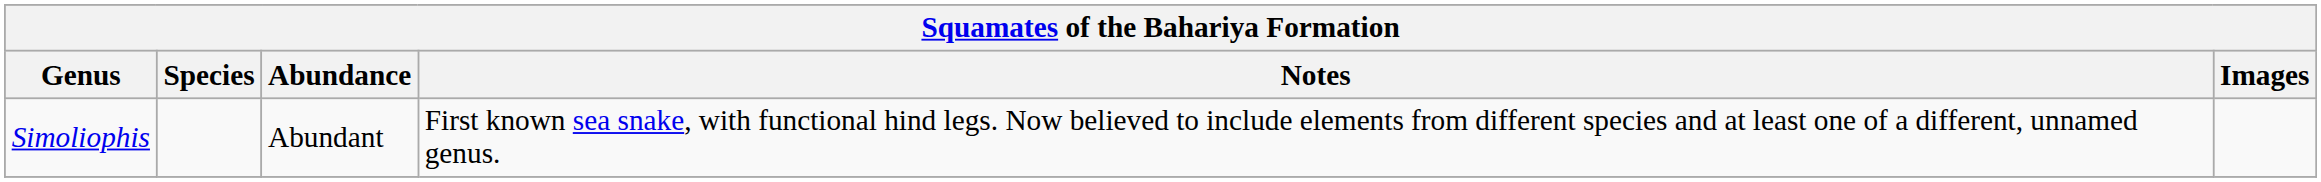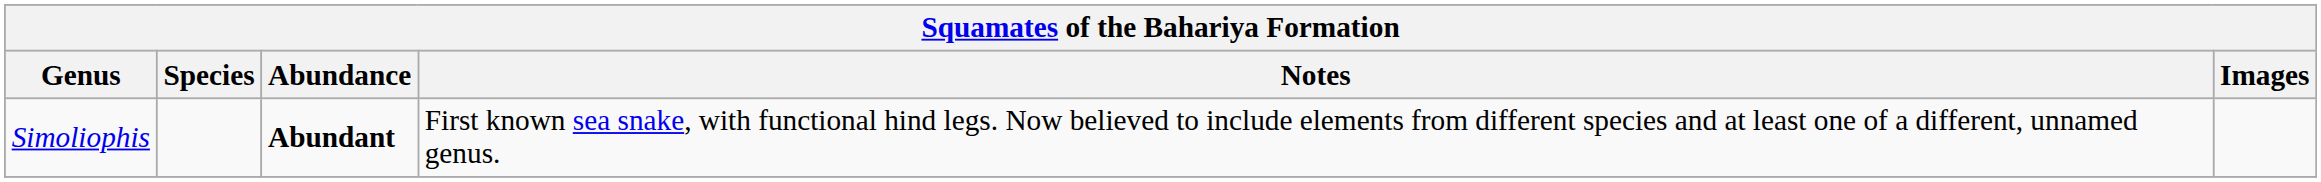(326, 137) normal -> (332, 137) bold
